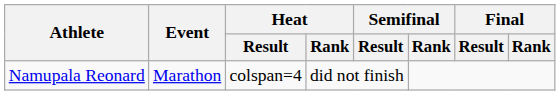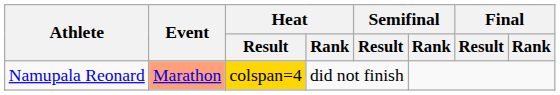(187, 75) no background -> (187, 75) lightsalmon background
(266, 75) no background -> (266, 75) gold background
